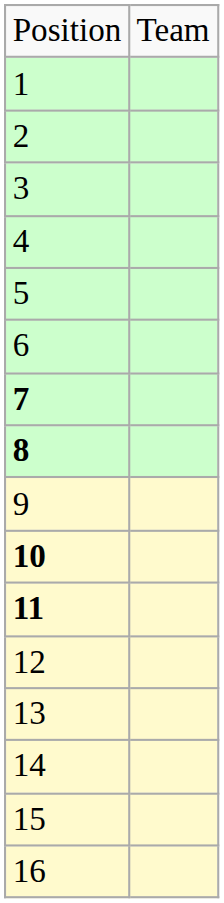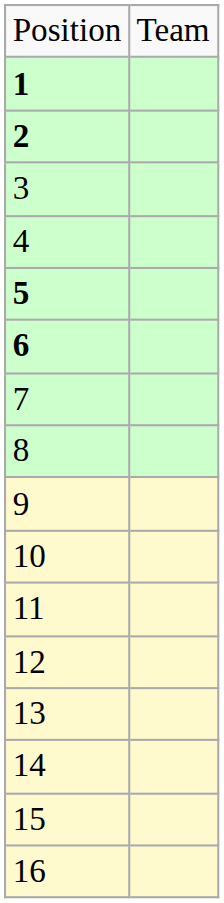(21, 83) normal -> (21, 83) bold
(21, 135) normal -> (21, 135) bold
(21, 293) normal -> (21, 293) bold
(21, 345) normal -> (21, 345) bold
(21, 398) bold -> (21, 398) normal
(21, 450) bold -> (21, 450) normal
(29, 556) bold -> (29, 556) normal
(28, 608) bold -> (29, 608) normal
